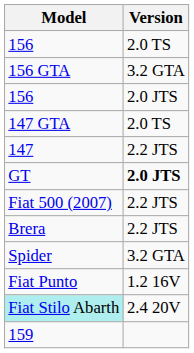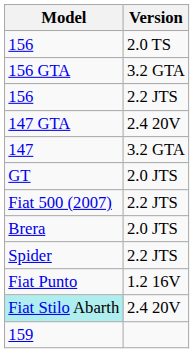(152, 96) 2.0 JTS -> (152, 96) 2.2 JTS
(149, 123) 2.0 TS -> (154, 123) 2.4 20V
(152, 149) 2.2 JTS -> (156, 149) 3.2 GTA
(154, 176) bold -> (152, 176) normal
(152, 228) 2.2 JTS -> (152, 228) 2.0 JTS
(156, 255) 3.2 GTA -> (152, 255) 2.2 JTS
